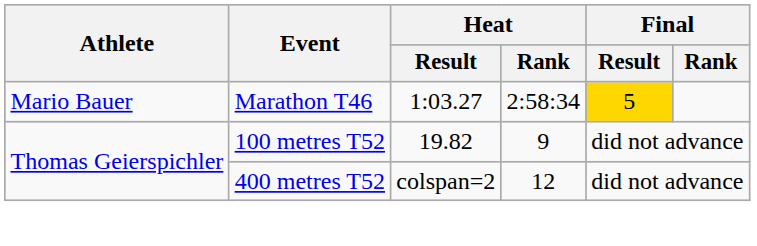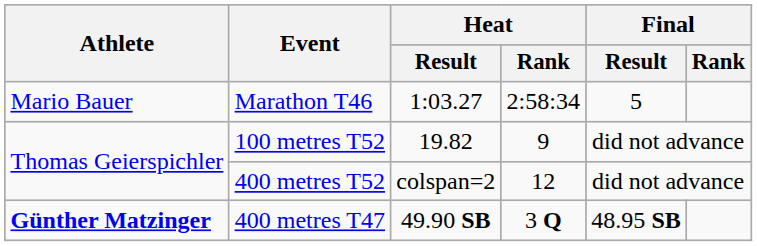(629, 101) gold background -> (636, 101) no background
+ row: (310, 220)
